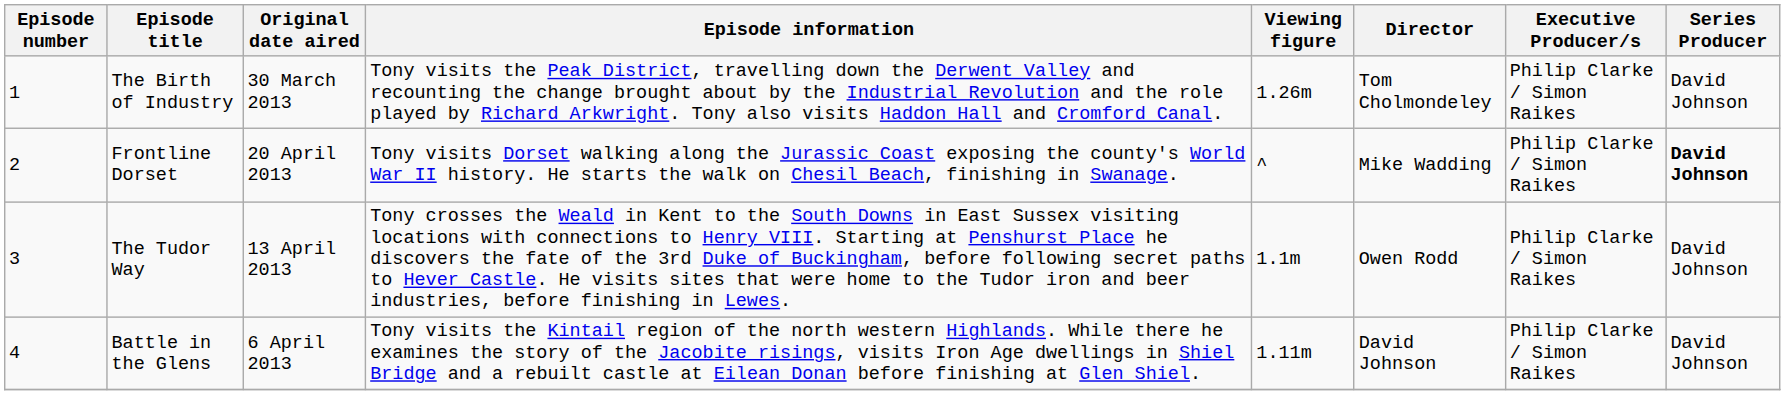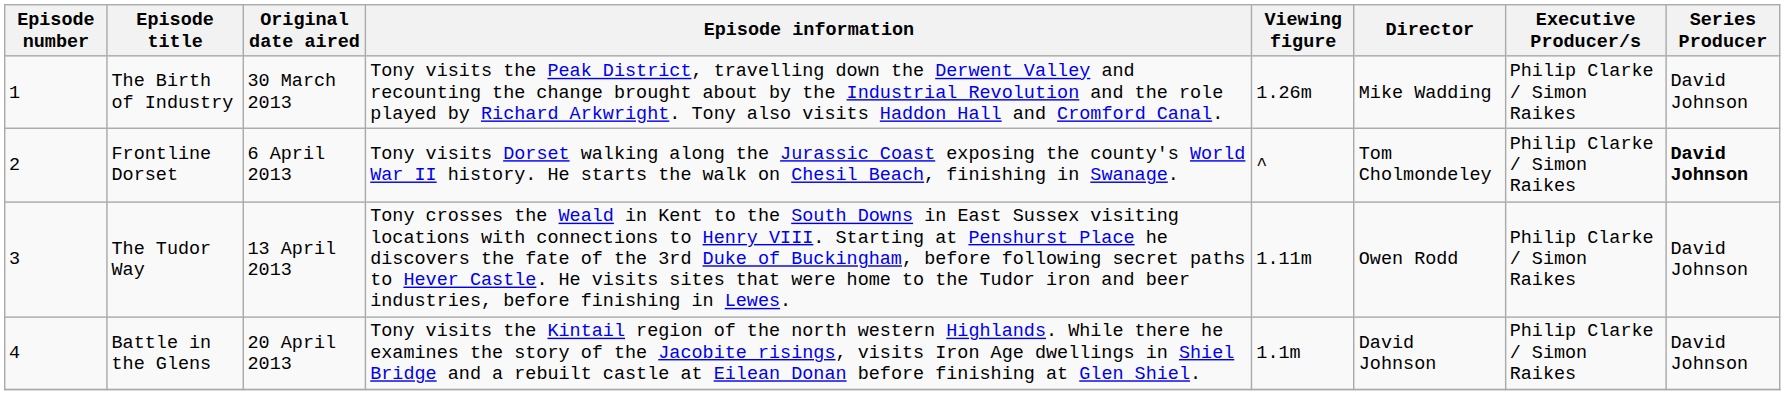(1425, 92) Tom Cholmondeley -> (1425, 92) Mike Wadding
(292, 165) 20 April 2013 -> (286, 165) 6 April 2013
(1425, 165) Mike Wadding -> (1425, 165) Tom Cholmondeley
(1279, 259) 1.1m -> (1284, 259) 1.11m
(286, 353) 6 April 2013 -> (292, 353) 20 April 2013
(1284, 353) 1.11m -> (1279, 353) 1.1m
